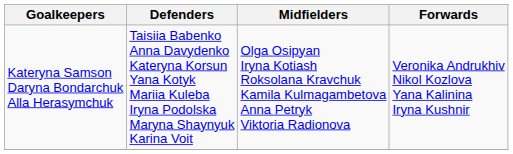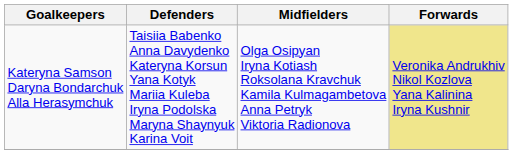(449, 87) no background -> (449, 87) khaki background
